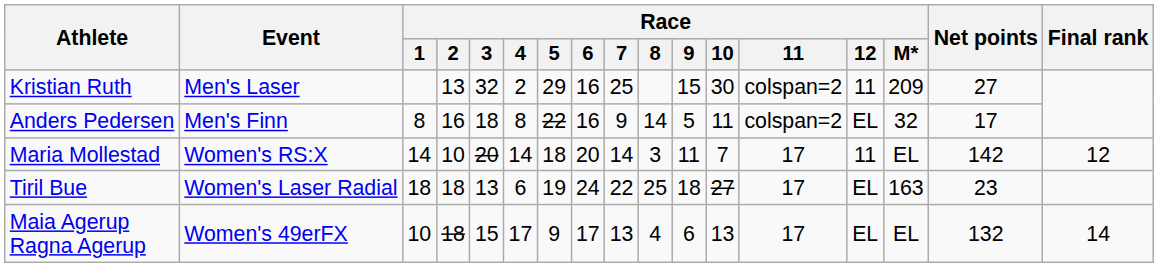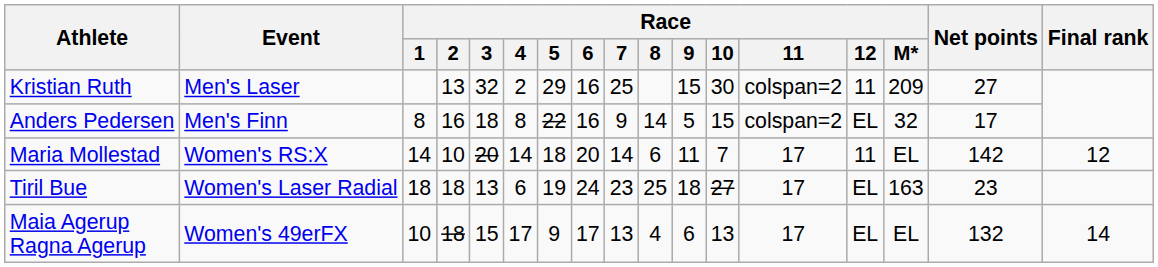(723, 121) 11 -> (723, 121) 15
(655, 155) 3 -> (655, 155) 6
(622, 188) 22 -> (622, 188) 23
